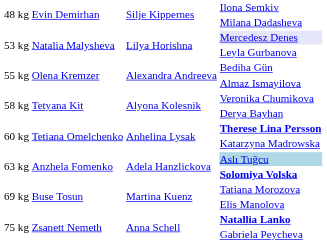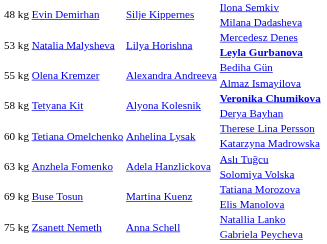(259, 37) lavender background -> (259, 37) no background
(258, 52) normal -> (261, 52) bold
(267, 98) normal -> (270, 98) bold
(271, 128) bold -> (267, 128) normal
(244, 159) lightblue background -> (244, 159) no background
(259, 174) bold -> (257, 174) normal
(255, 219) bold -> (253, 219) normal
